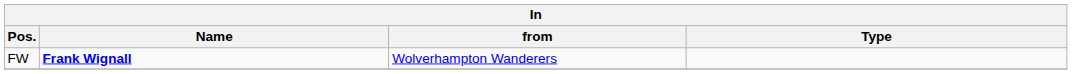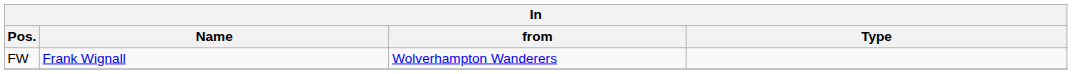(87, 58) bold -> (84, 58) normal
